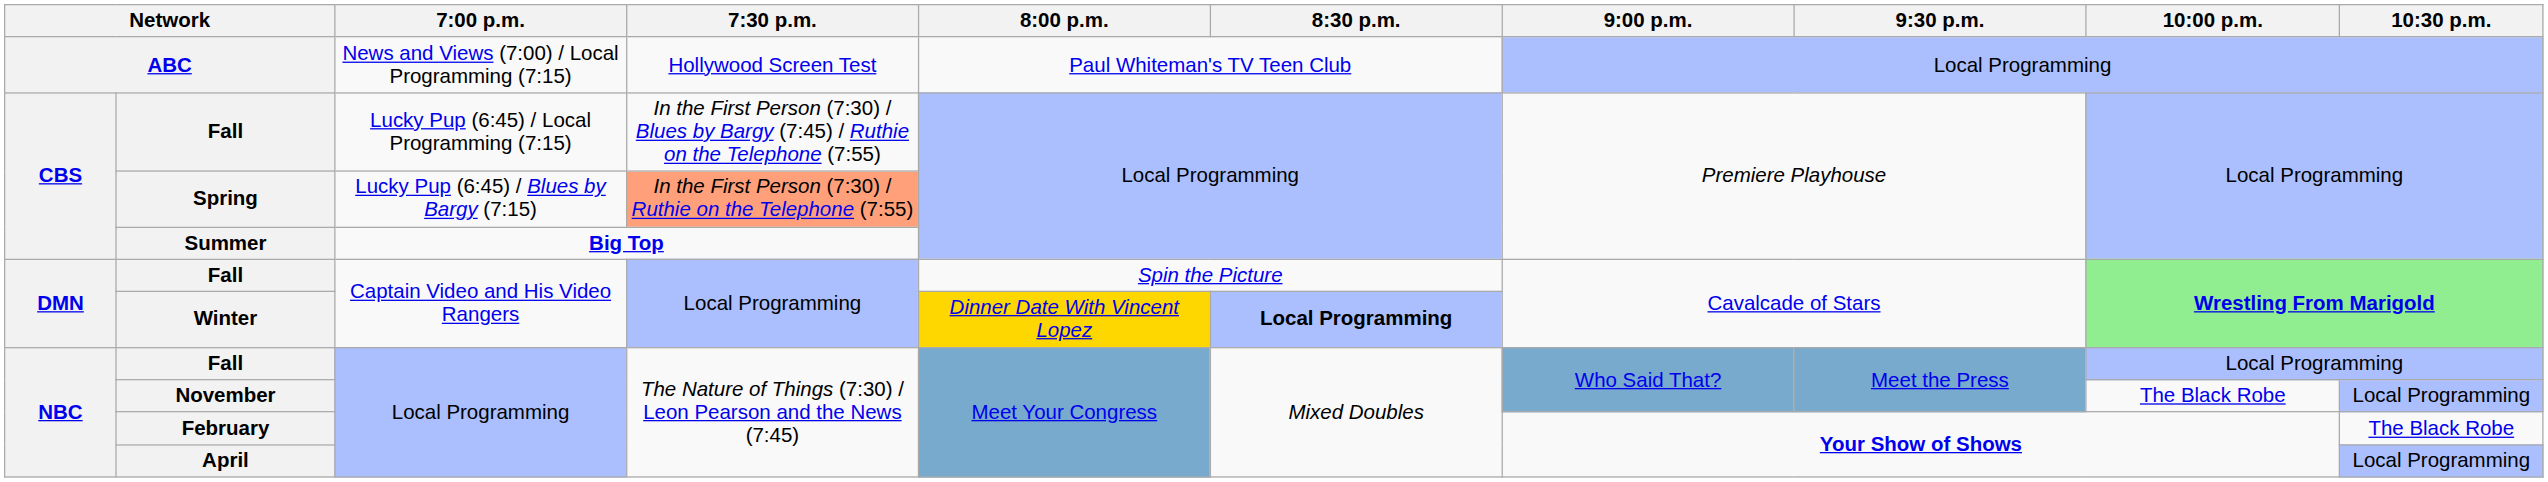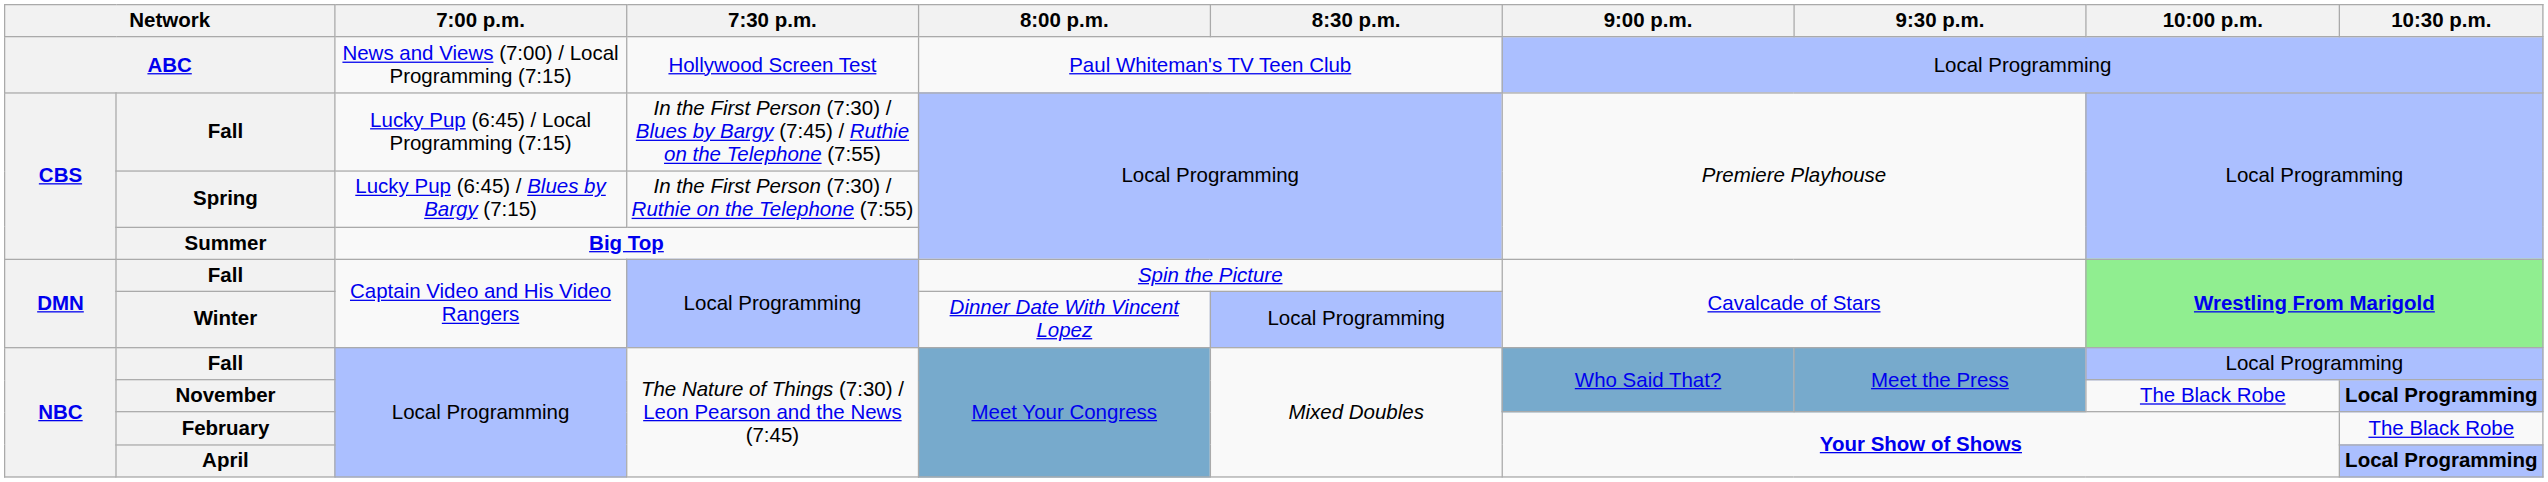(772, 198) lightsalmon background -> (772, 198) no background
(1064, 319) gold background -> (1064, 319) no background
(1356, 319) bold -> (1356, 319) normal
(2441, 395) normal -> (2441, 395) bold
(2441, 460) normal -> (2441, 460) bold
